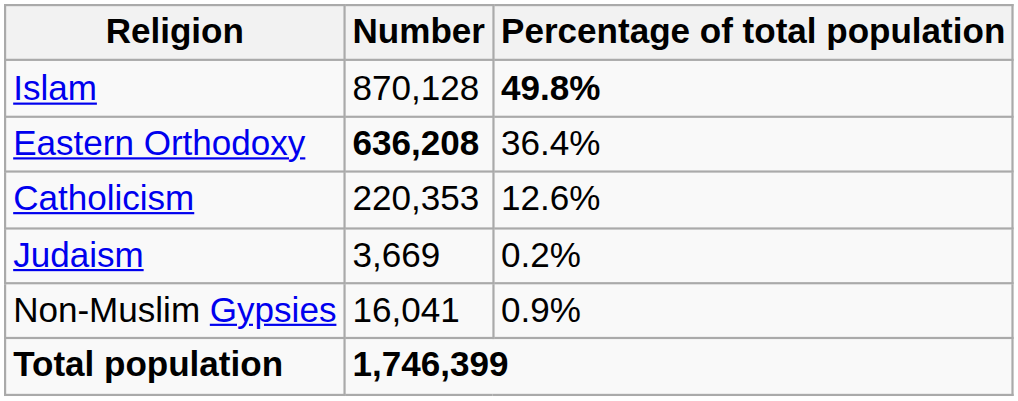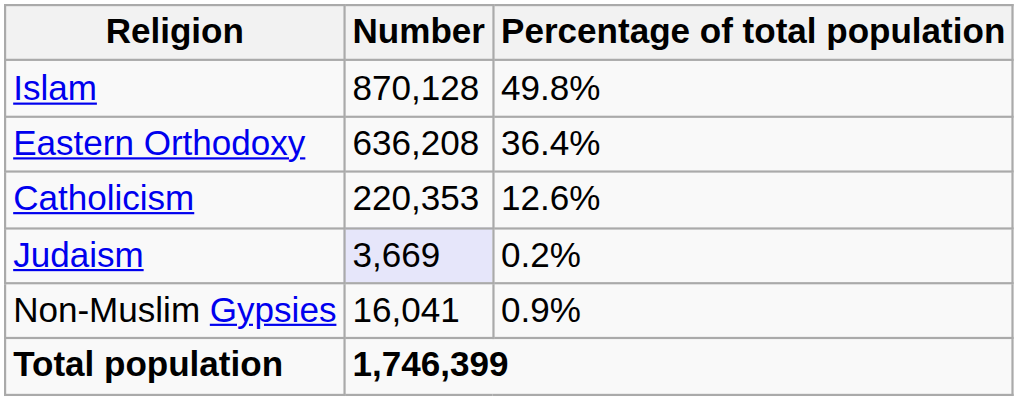(551, 87) bold -> (551, 87) normal
(416, 143) bold -> (416, 143) normal
(396, 254) no background -> (396, 254) lavender background
